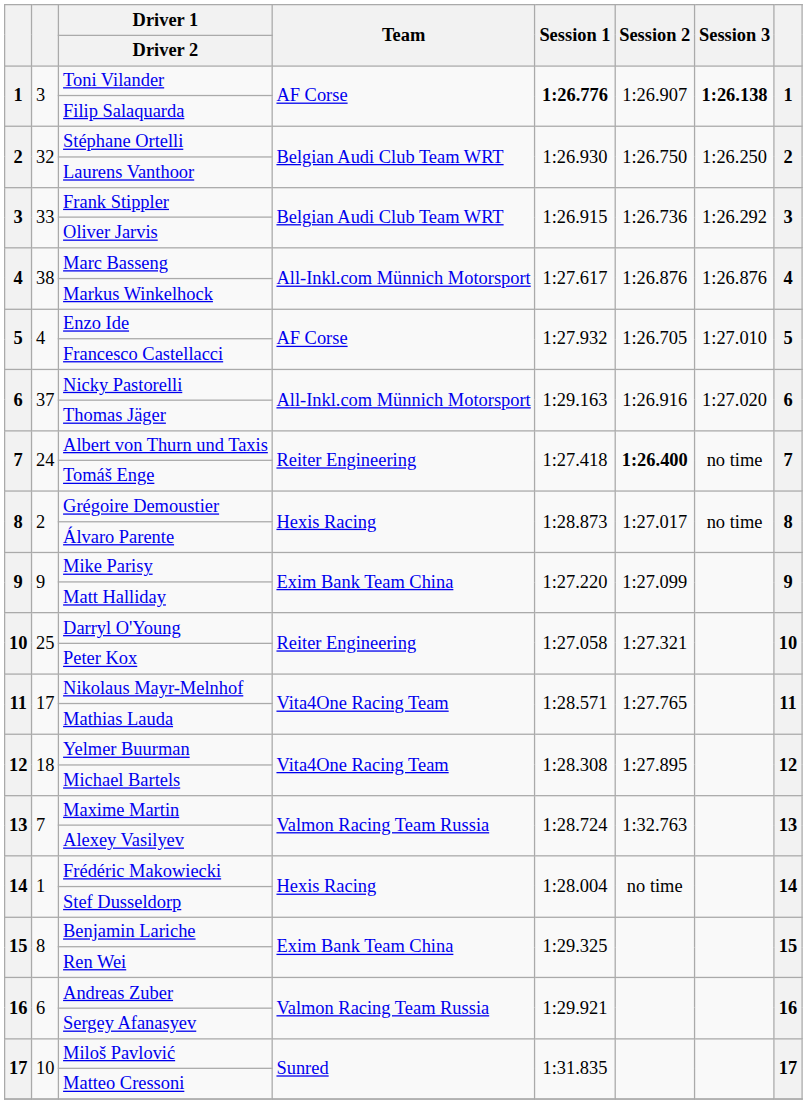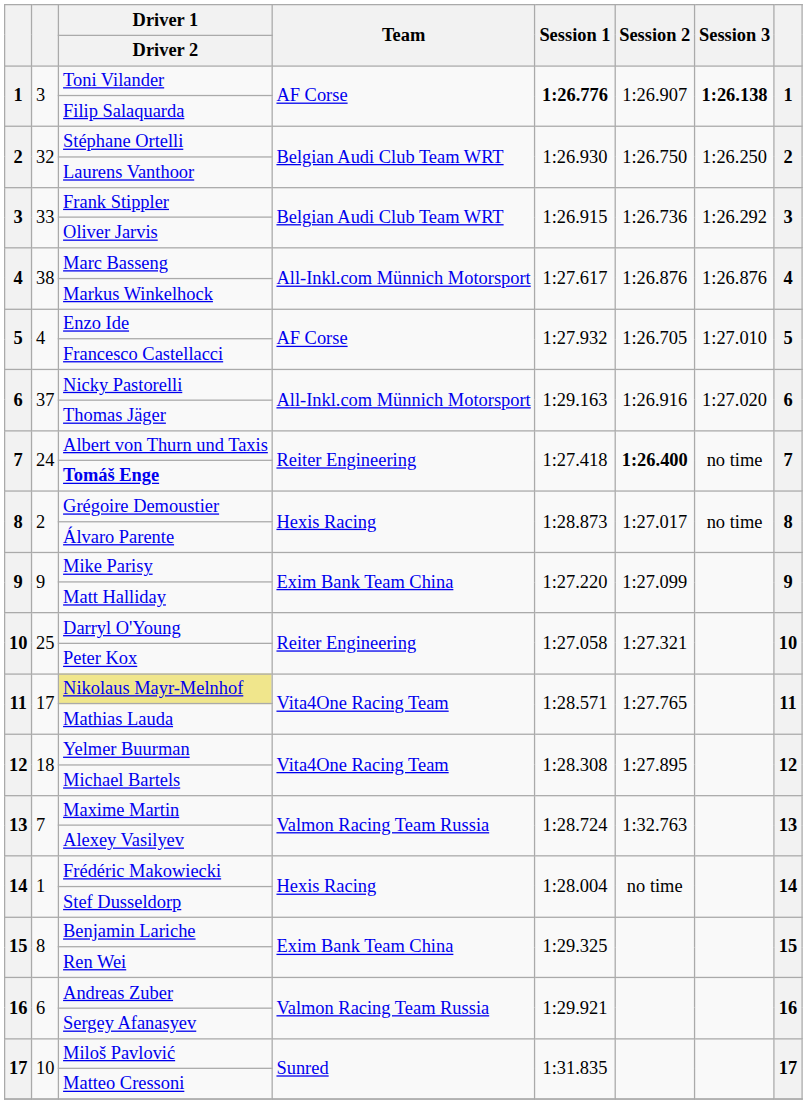(109, 476) normal -> (111, 476) bold
(153, 688) no background -> (153, 688) khaki background
